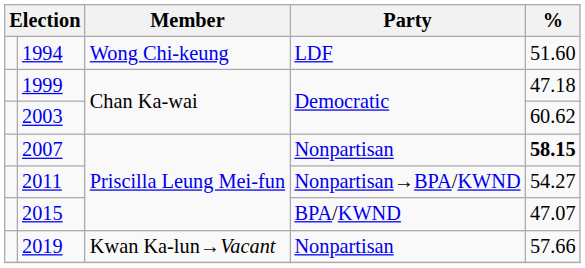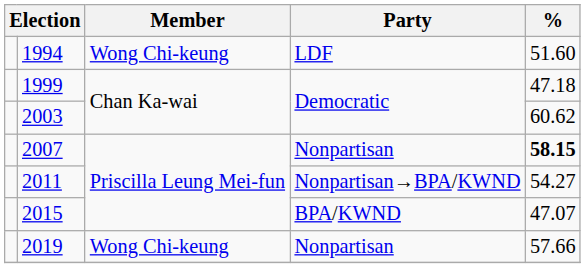(183, 246) Kwan Ka-lun→Vacant -> (159, 246) Wong Chi-keung
